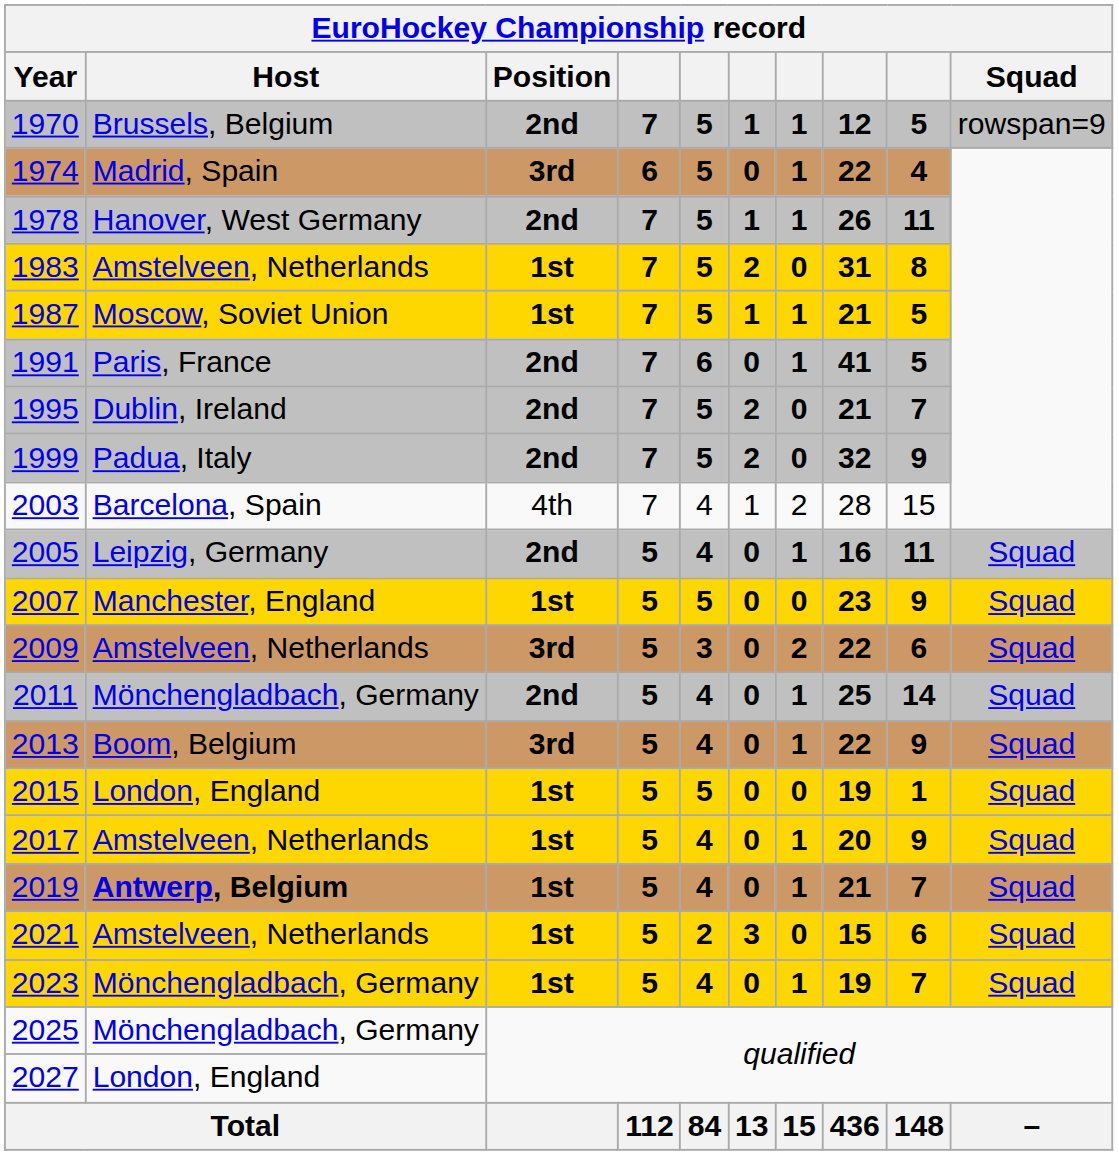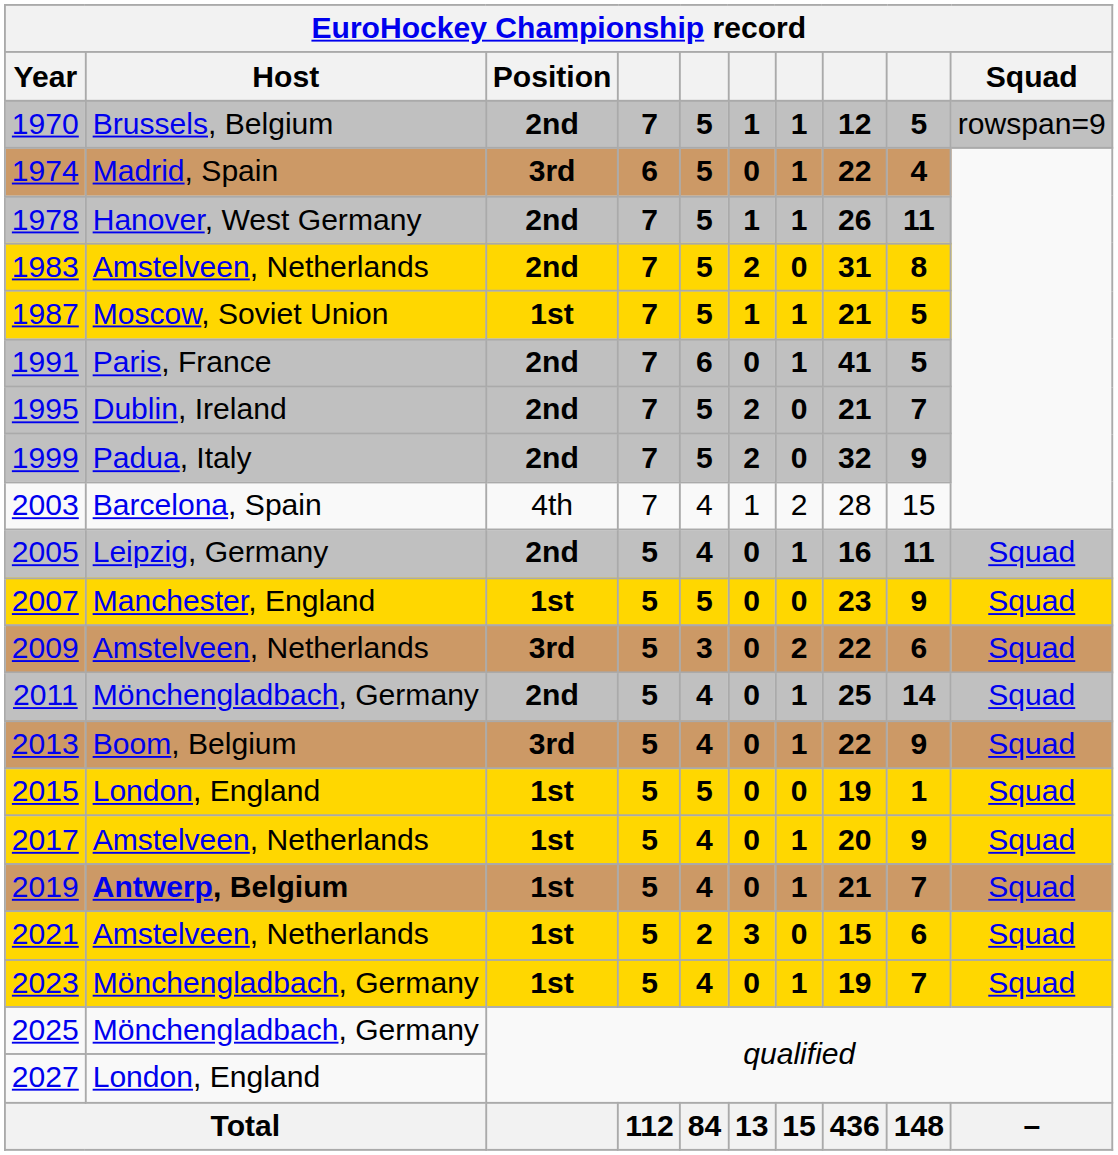(552, 266) 1st -> (552, 266) 2nd
